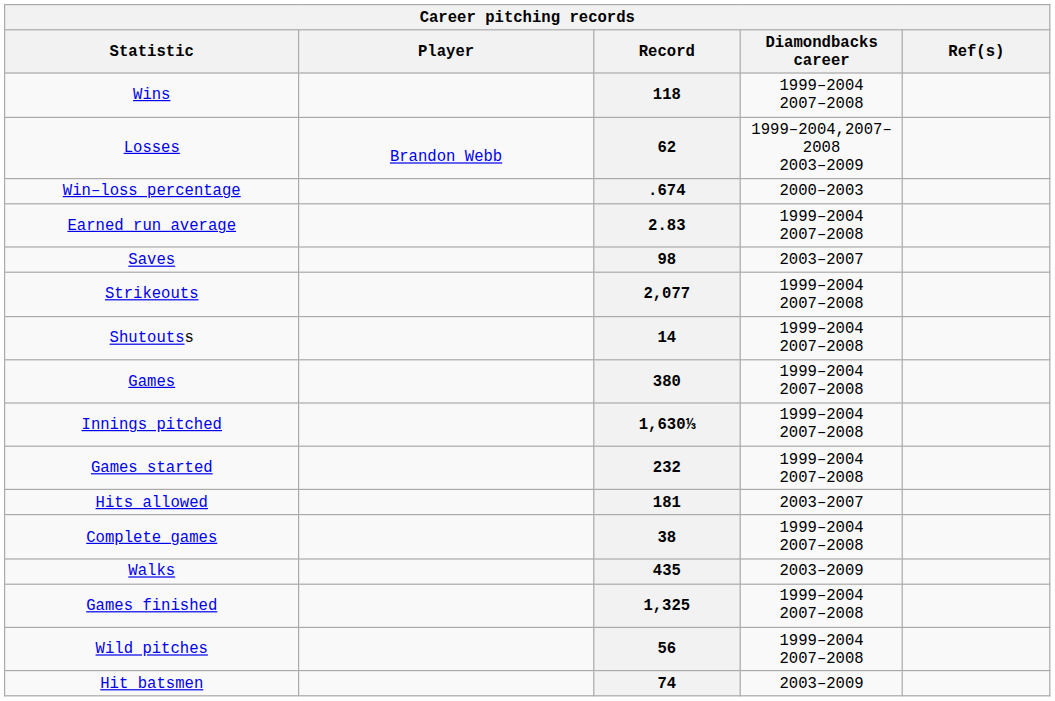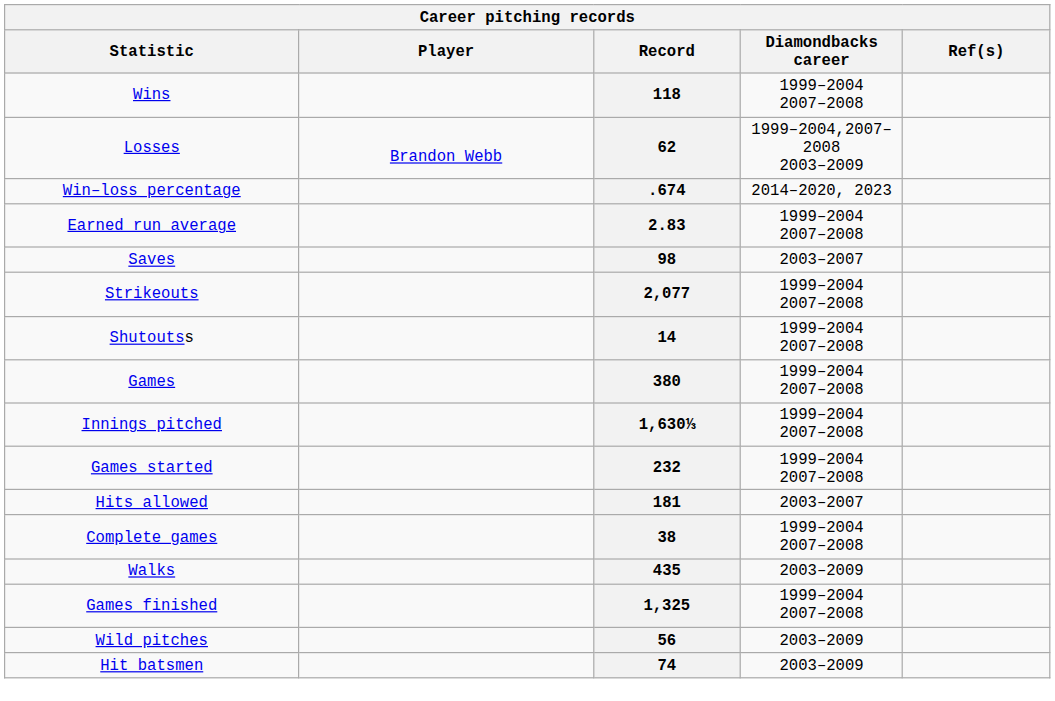(822, 191) 2000–2003 -> (822, 191) 2014–2020, 2023
(822, 649) 1999–2004 2007–2008 -> (822, 640) 2003–2009
